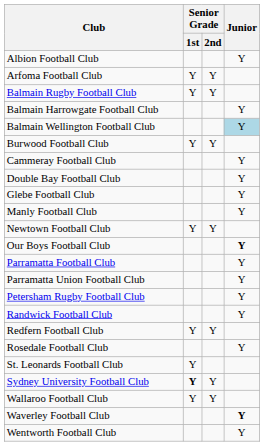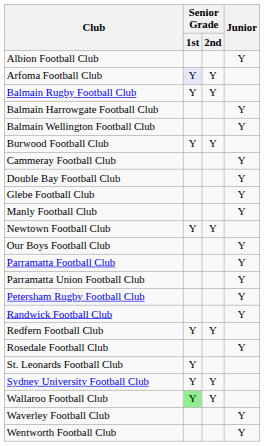(193, 76) no background -> (193, 76) lavender background
(242, 127) lightblue background -> (242, 127) no background
(242, 246) bold -> (242, 246) normal
(193, 382) bold -> (193, 382) normal
(193, 399) no background -> (193, 399) lightgreen background
(242, 416) bold -> (242, 416) normal
